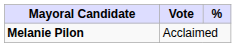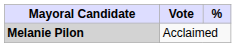(45, 33) no background -> (45, 33) lightgrey background
